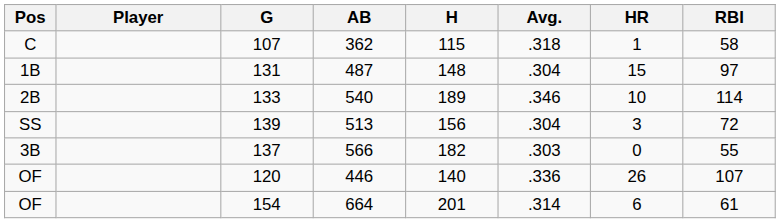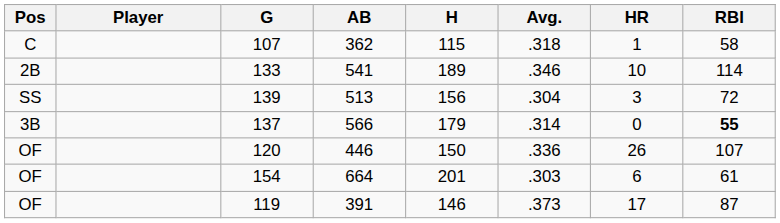- row: (267, 71)
(359, 97) 540 -> (359, 71) 541
(452, 151) 182 -> (452, 124) 179
(544, 151) .303 -> (544, 124) .314
(729, 151) normal -> (729, 124) bold
(452, 177) 140 -> (452, 151) 150
(544, 204) .314 -> (544, 177) .303
+ row: (267, 204)
